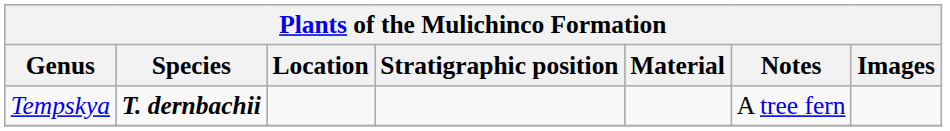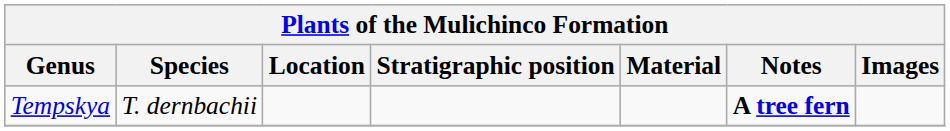(191, 105) bold -> (189, 105) normal
(791, 105) normal -> (791, 105) bold
